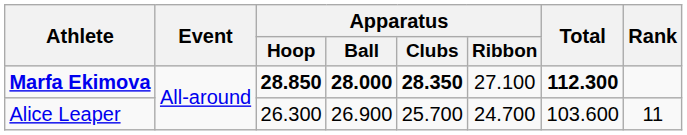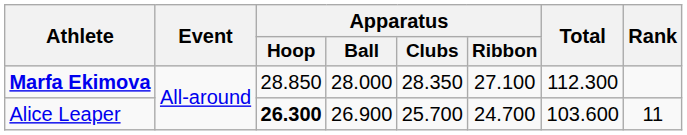(291, 82) bold -> (291, 82) normal
(362, 82) bold -> (362, 82) normal
(432, 82) bold -> (432, 82) normal
(583, 82) bold -> (583, 82) normal
(291, 114) normal -> (291, 114) bold
